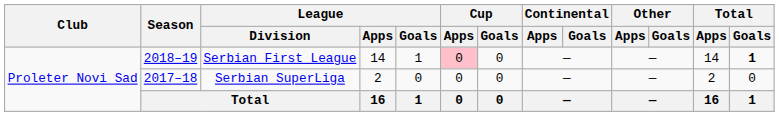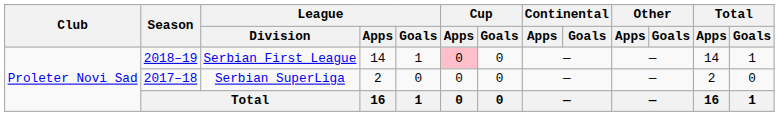(752, 58) bold -> (752, 58) normal
